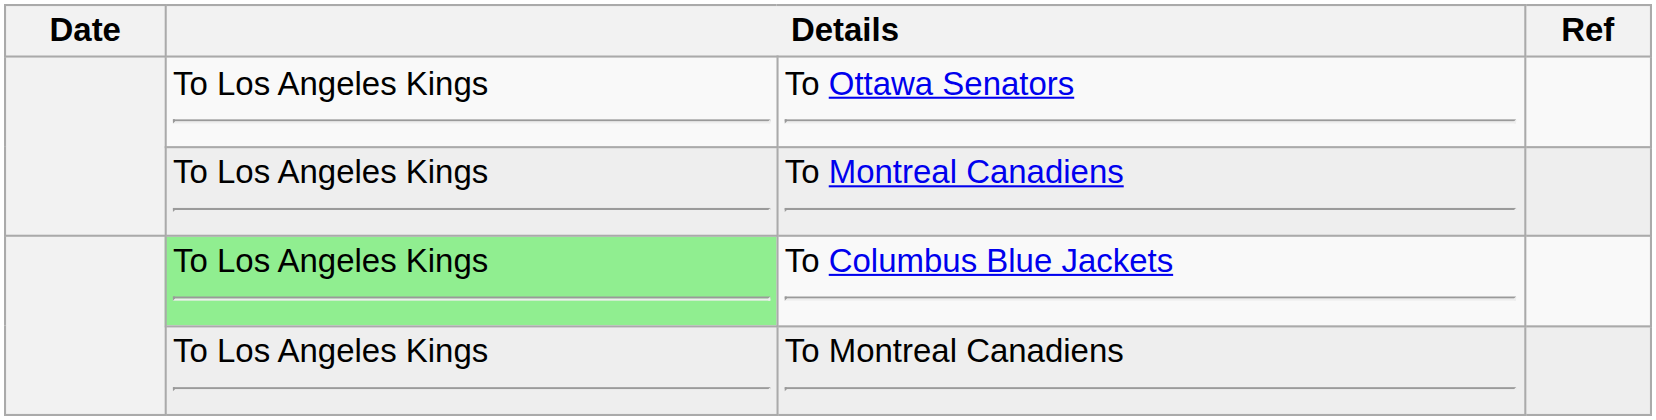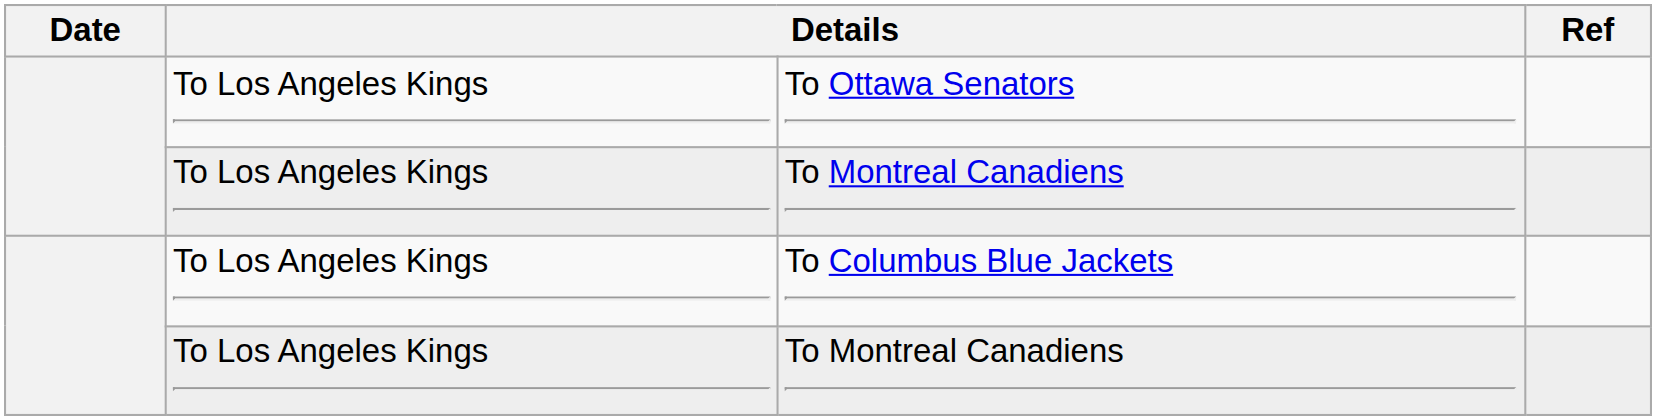(471, 272) lightgreen background -> (471, 272) no background
